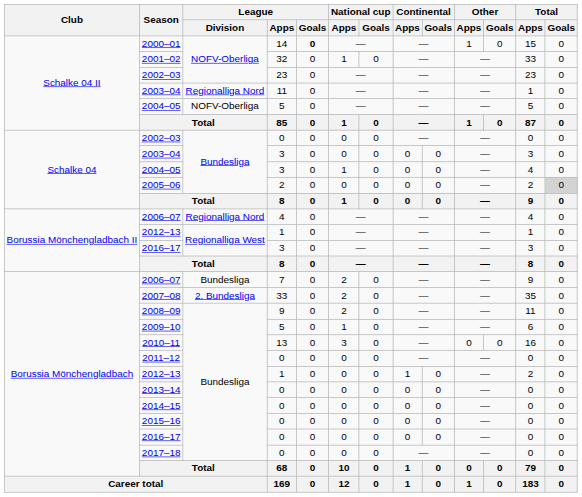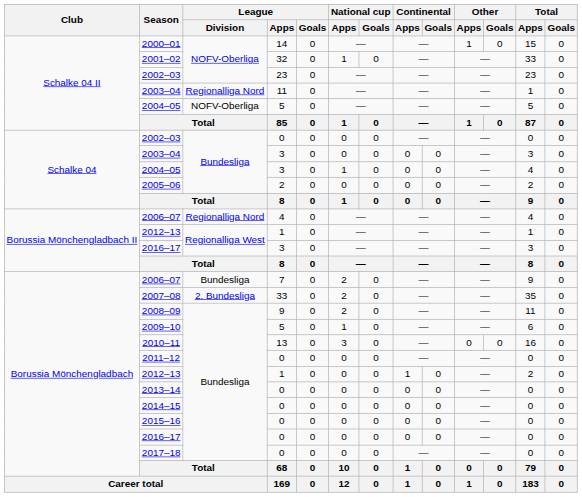(313, 43) bold -> (313, 43) normal
(561, 185) lightgrey background -> (561, 185) no background
